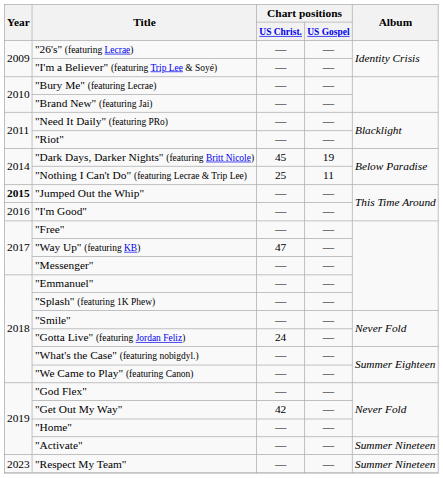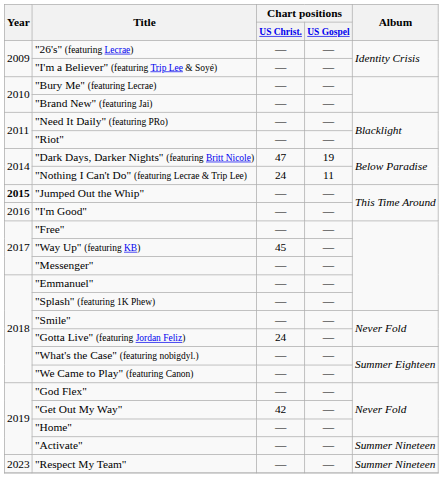(281, 157) 45 -> (281, 157) 47
(281, 175) 25 -> (281, 175) 24
(281, 247) 47 -> (281, 247) 45
